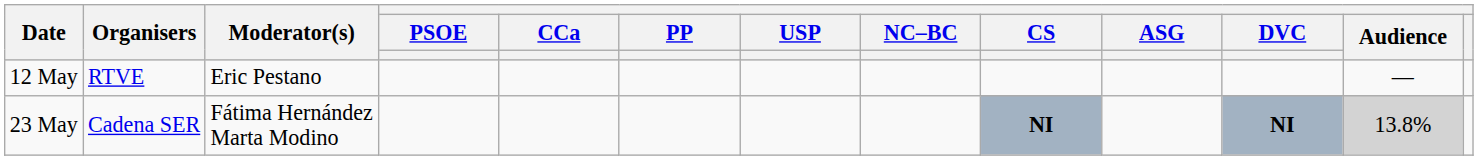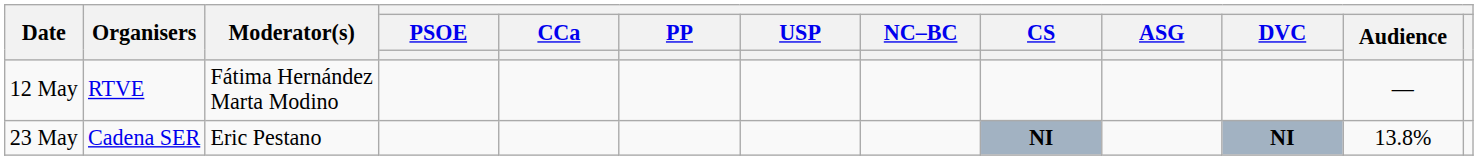(266, 77) Eric Pestano -> (292, 89) Fátima Hernández Marta Modino
(292, 124) Fátima Hernández Marta Modino -> (266, 137) Eric Pestano
(1403, 124) lightgrey background -> (1403, 137) no background
